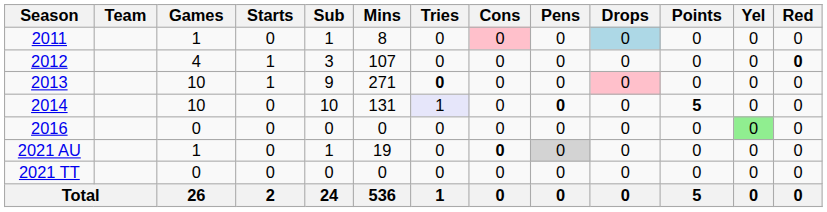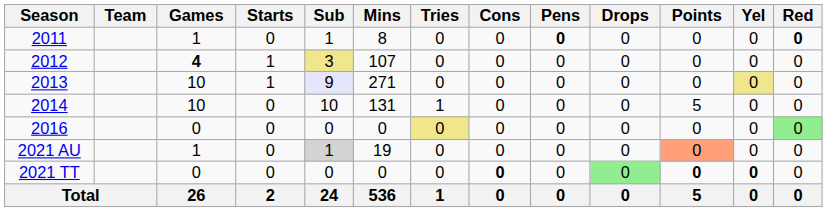(500, 38) pink background -> (500, 38) no background
(561, 38) normal -> (561, 38) bold
(625, 38) lightblue background -> (625, 38) no background
(798, 38) normal -> (798, 38) bold
(196, 60) normal -> (196, 60) bold
(329, 60) no background -> (329, 60) khaki background
(798, 60) bold -> (798, 60) normal
(329, 83) no background -> (329, 83) lavender background
(440, 83) bold -> (440, 83) normal
(625, 83) pink background -> (625, 83) no background
(753, 83) no background -> (753, 83) khaki background
(440, 105) lavender background -> (440, 105) no background
(561, 105) bold -> (561, 105) normal
(697, 105) bold -> (697, 105) normal
(440, 128) no background -> (440, 128) khaki background
(753, 128) lightgreen background -> (753, 128) no background
(798, 128) no background -> (798, 128) lightgreen background
(329, 150) no background -> (329, 150) lightgrey background
(500, 150) bold -> (500, 150) normal
(561, 150) lightgrey background -> (561, 150) no background
(697, 150) no background -> (697, 150) lightsalmon background
(500, 172) normal -> (500, 172) bold
(625, 172) no background -> (625, 172) lightgreen background
(697, 172) normal -> (697, 172) bold
(753, 172) normal -> (753, 172) bold
